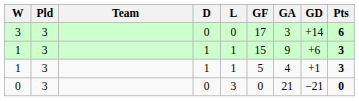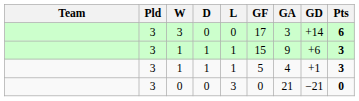columns swapped: (126, 13) <-> (18, 13)
